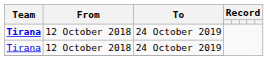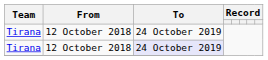(24, 32) bold -> (24, 32) normal
(179, 48) no background -> (179, 48) lavender background
